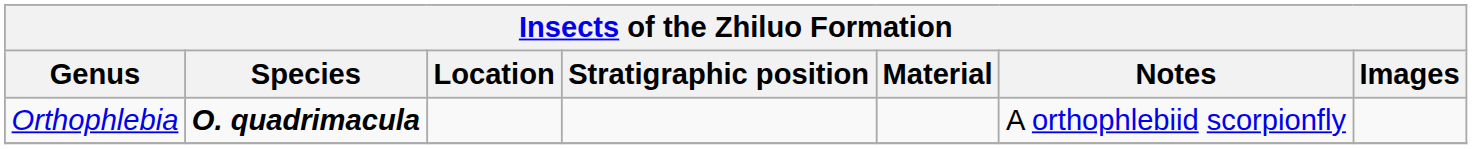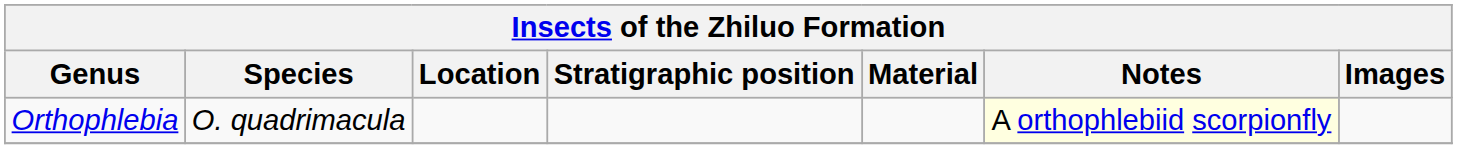(306, 119) bold -> (299, 119) normal
(1176, 119) no background -> (1161, 119) lightyellow background
